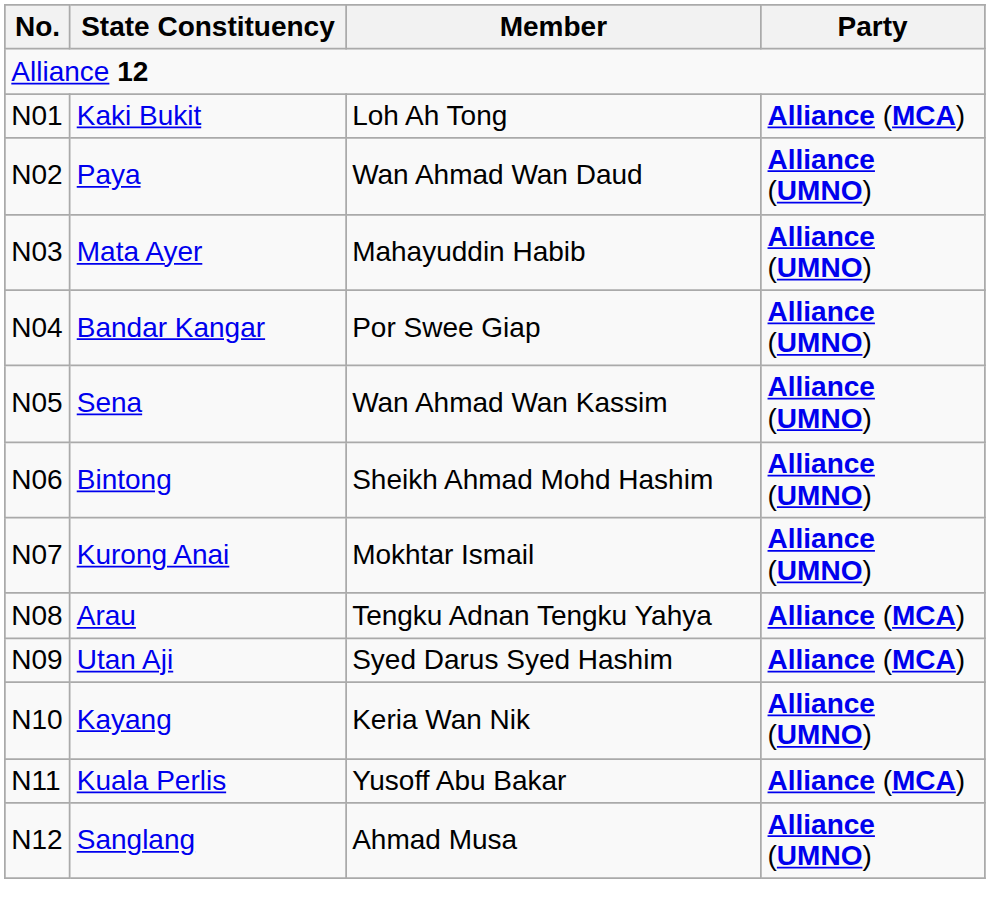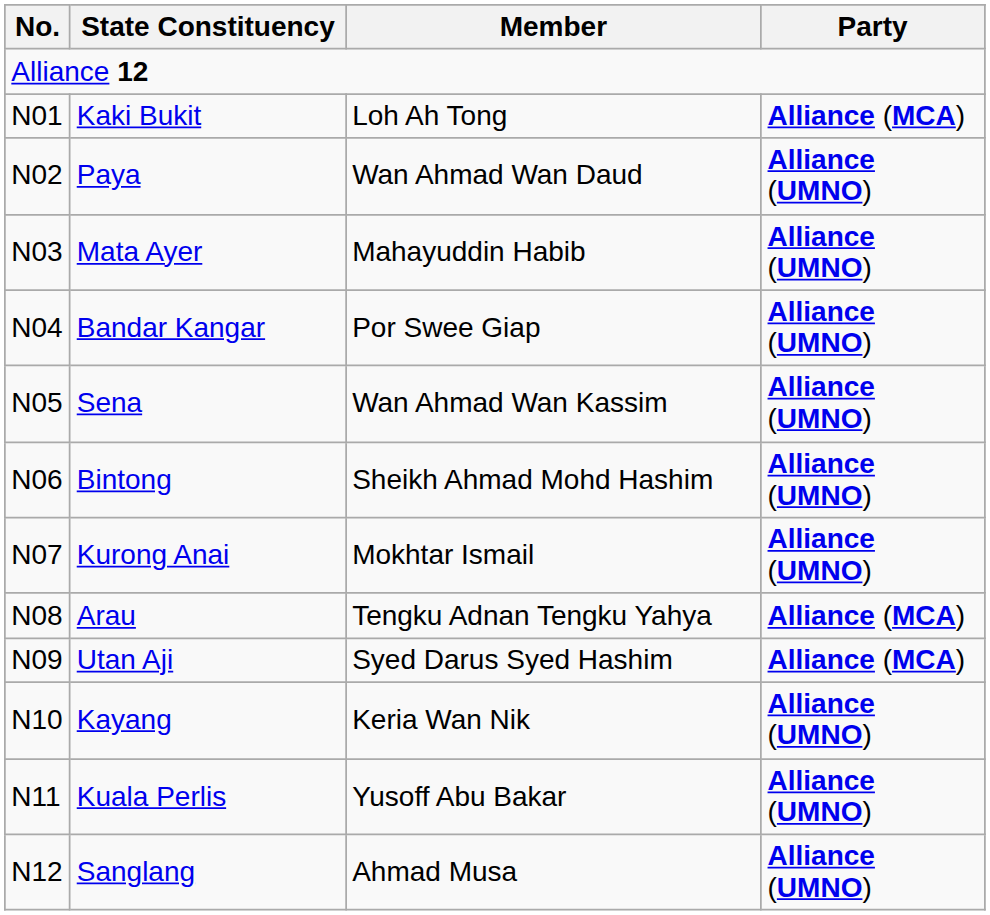(866, 780) Alliance (MCA) -> (821, 795) Alliance (UMNO)
